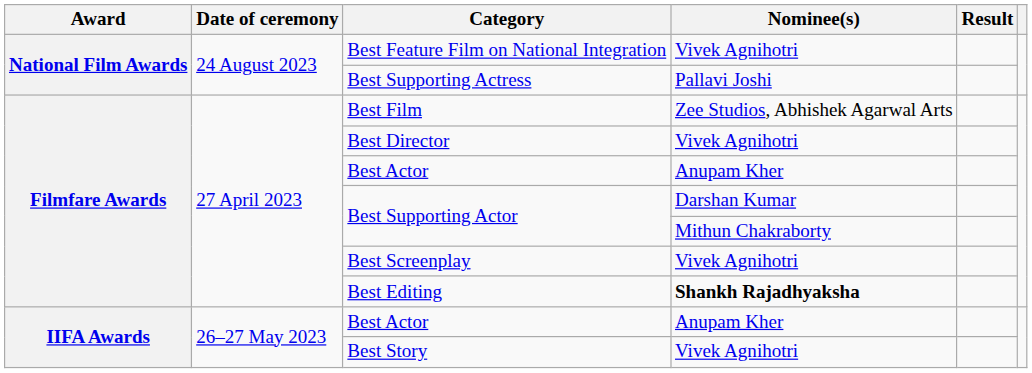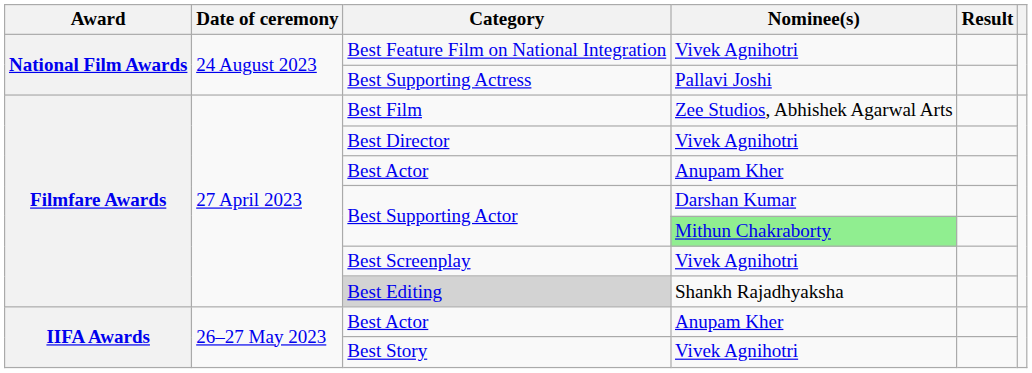(753, 230) no background -> (753, 230) lightgreen background
(395, 291) no background -> (395, 291) lightgrey background
(767, 291) bold -> (759, 291) normal
